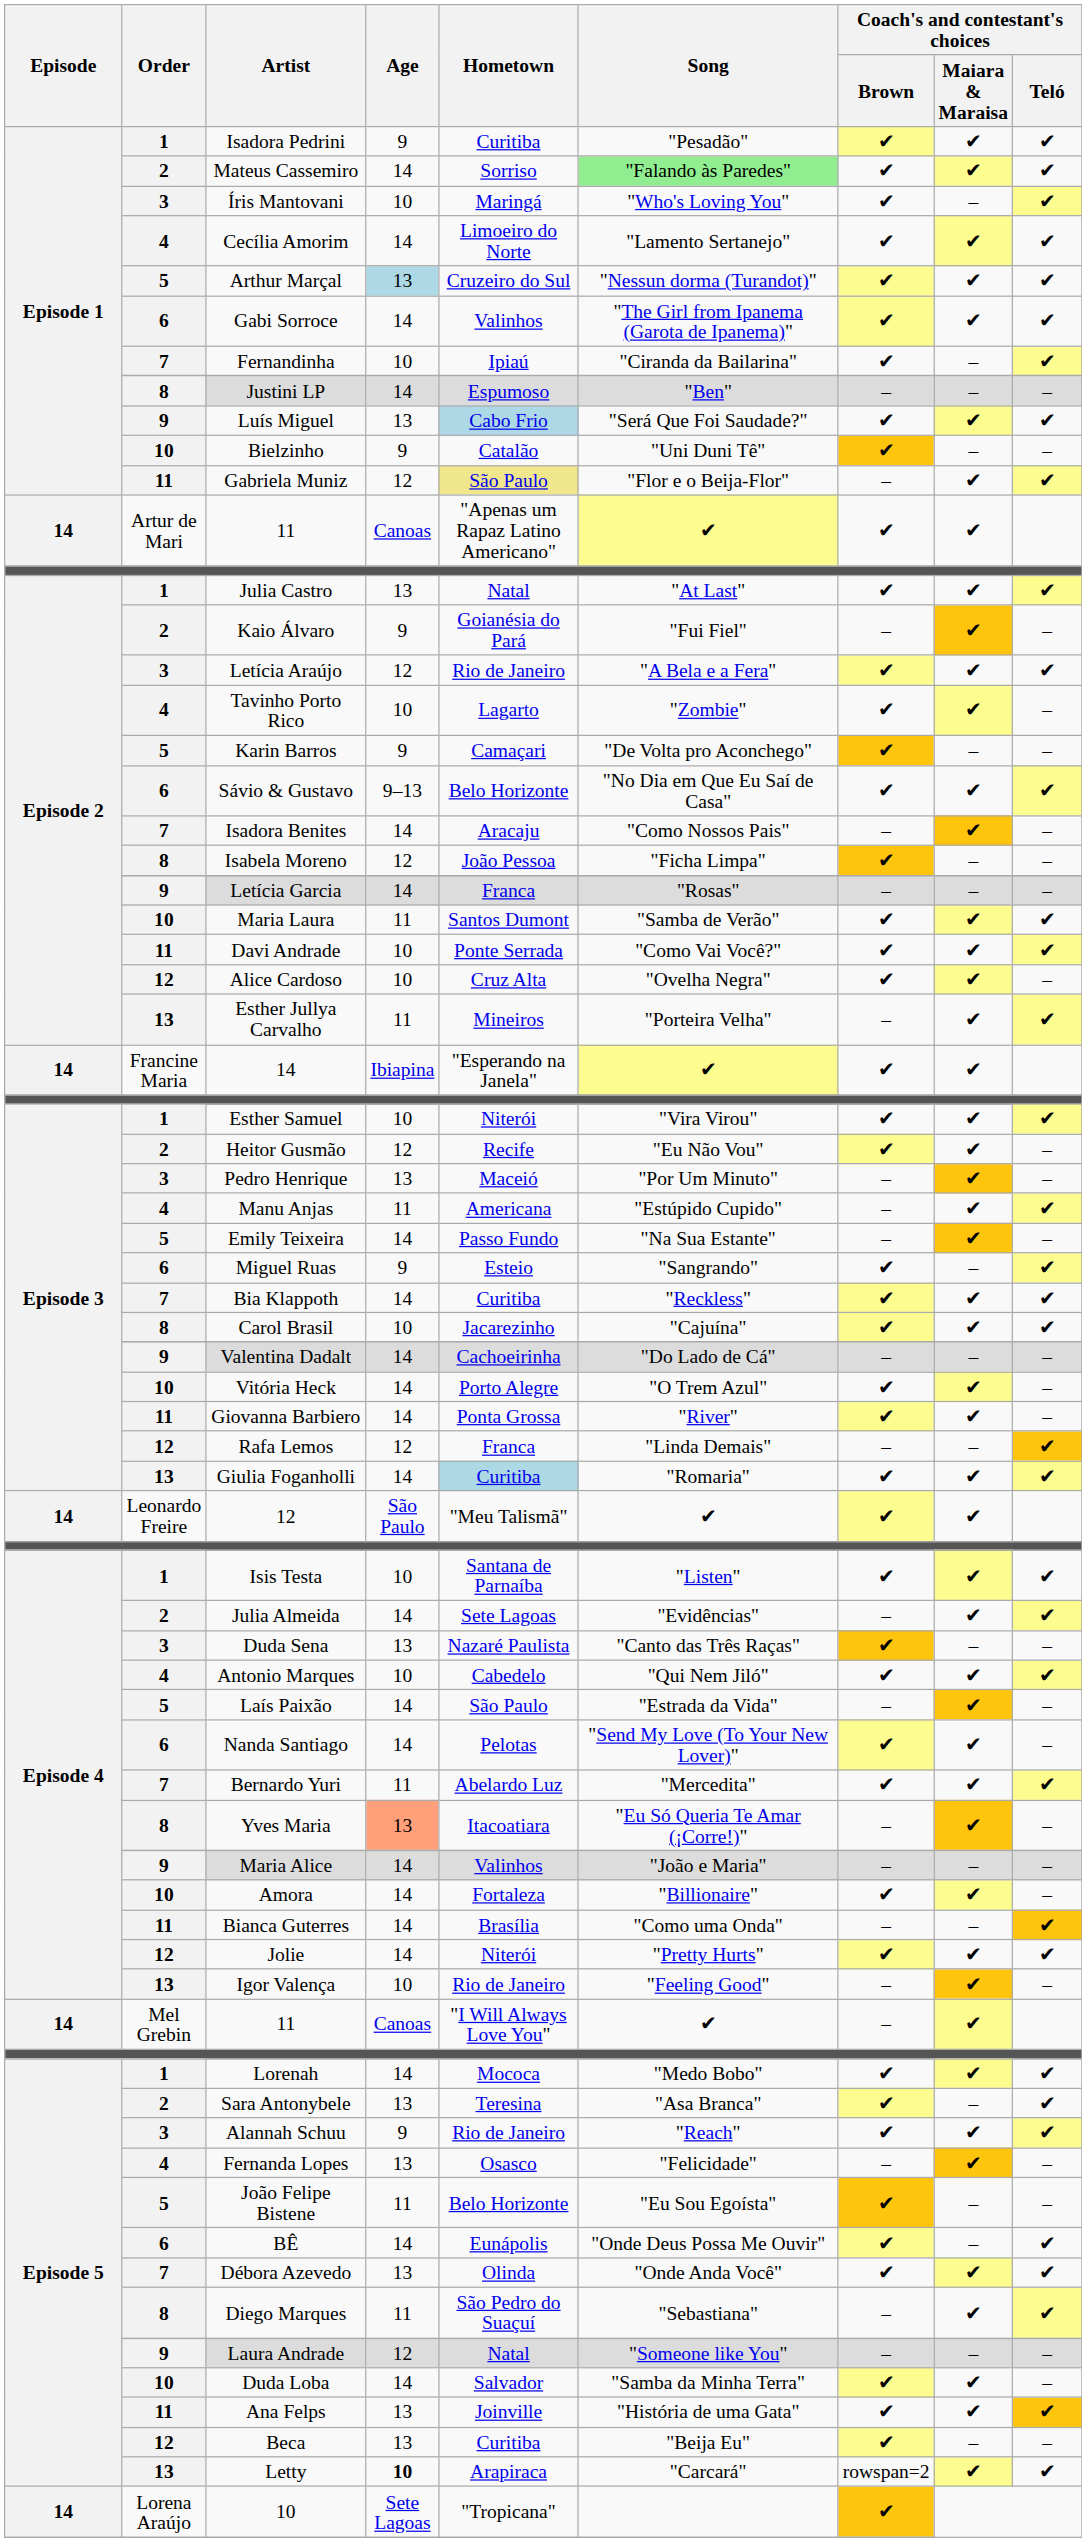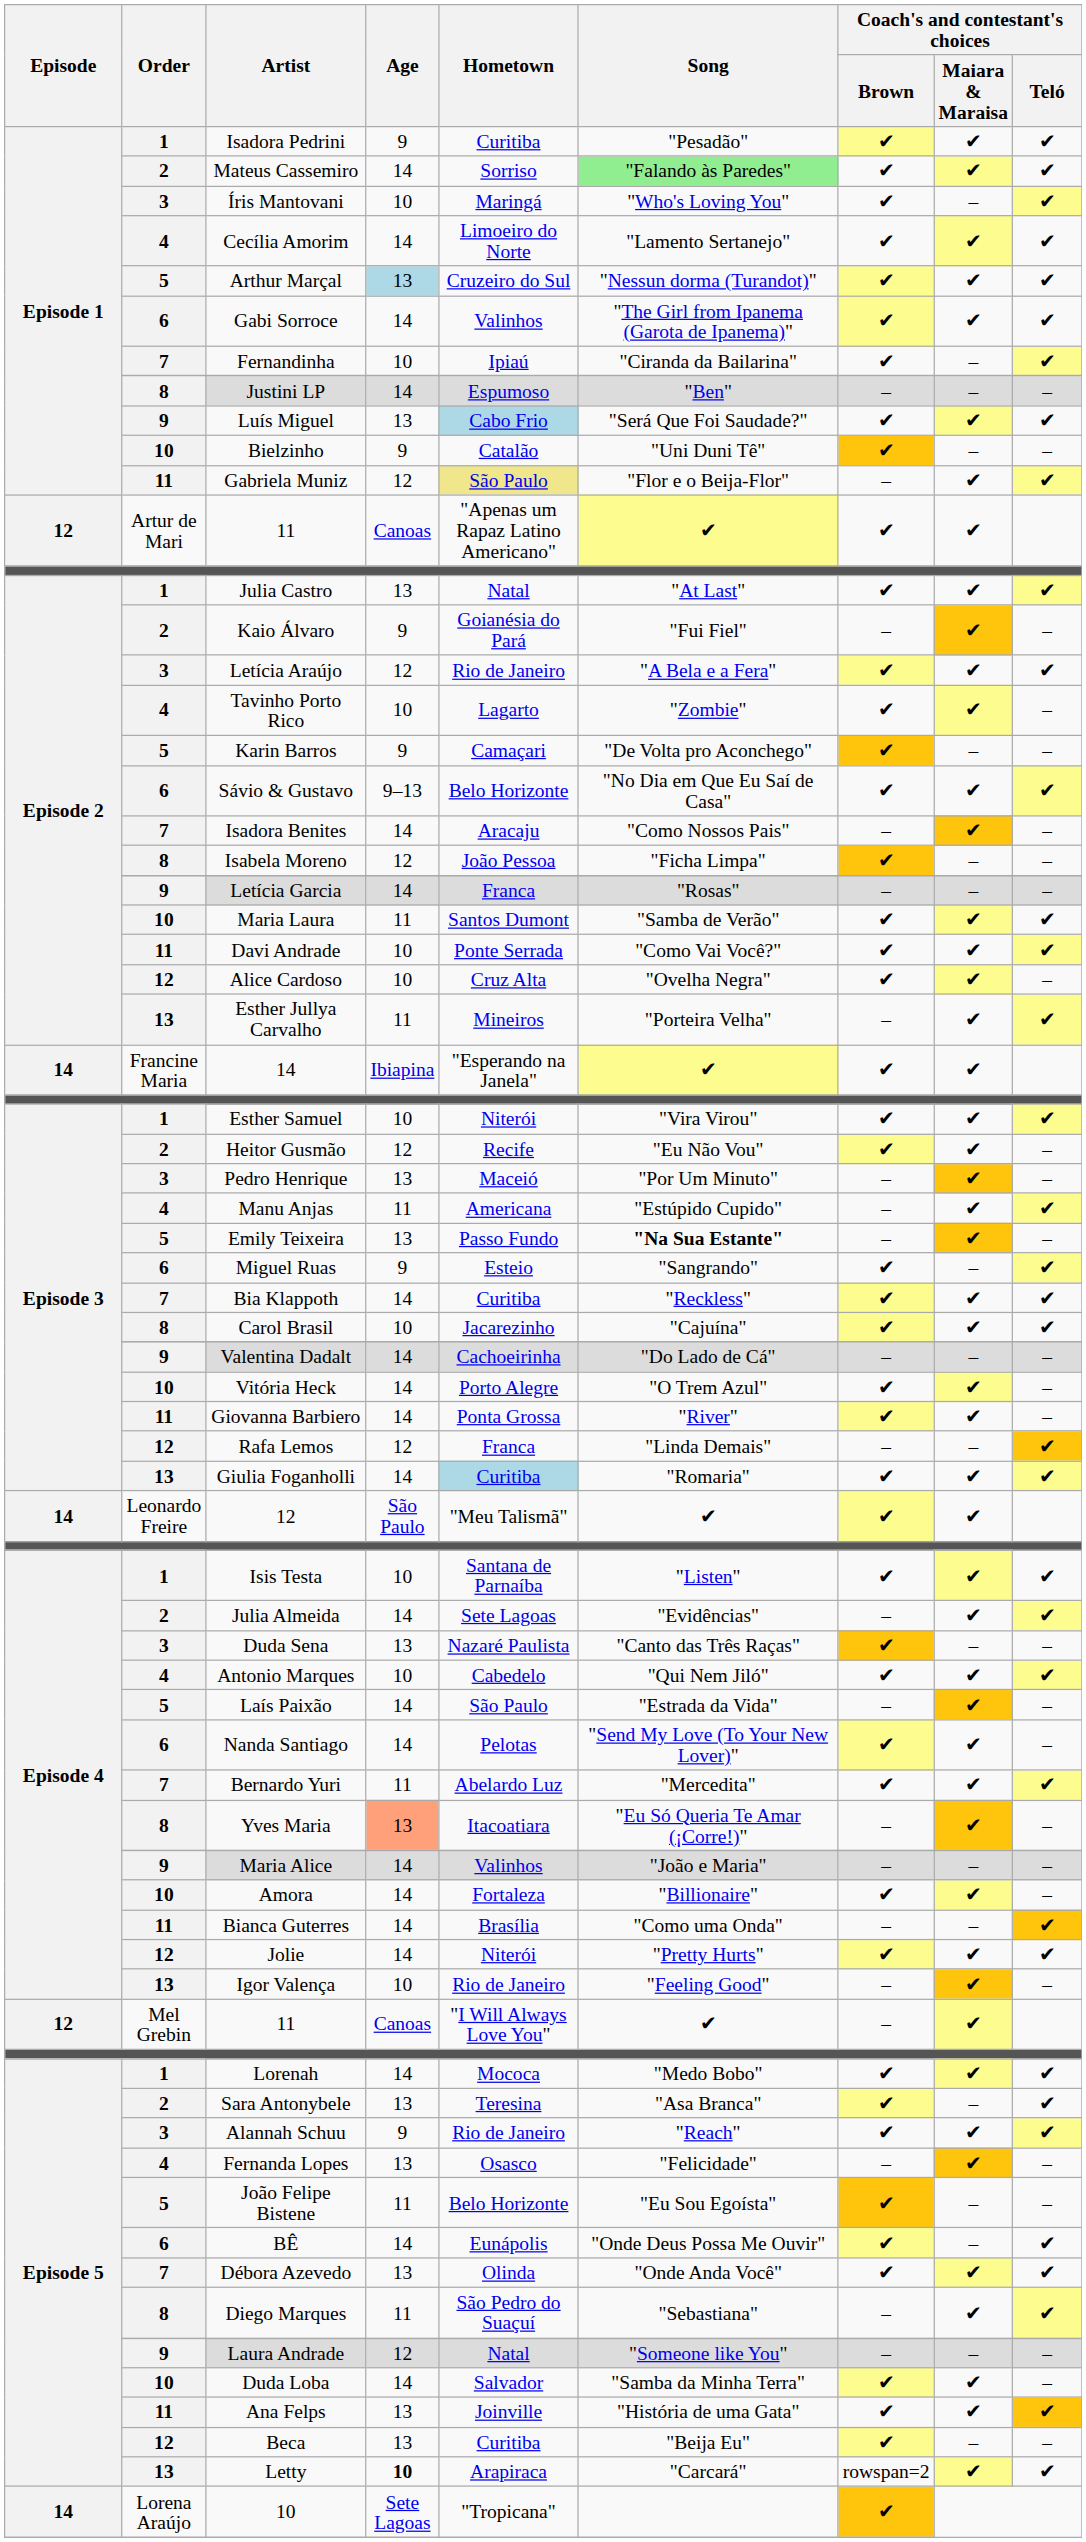(63, 531) 14 -> (63, 531) 12
(402, 1238) 14 -> (402, 1238) 13
(708, 1238) normal -> (708, 1238) bold
(63, 2024) 14 -> (63, 2024) 12
